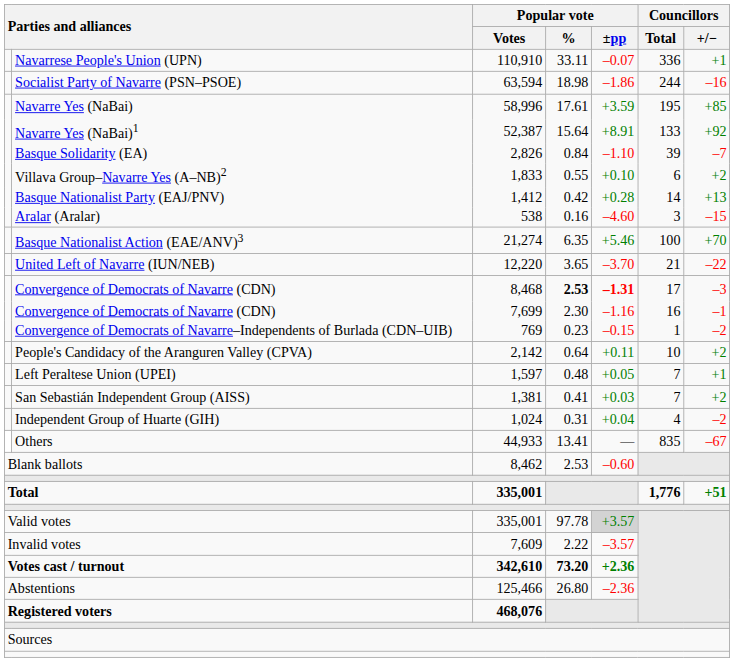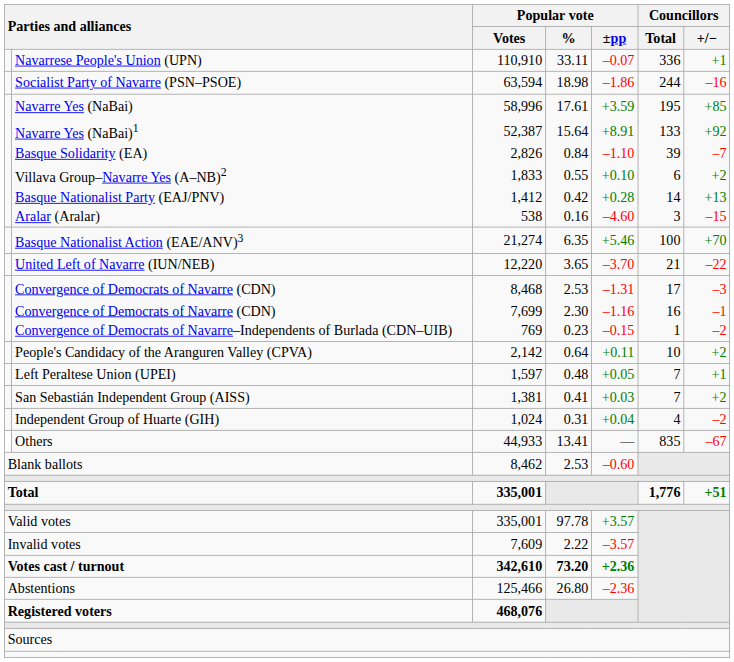(576, 288) bold -> (576, 288) normal
(619, 288) bold -> (619, 288) normal
(618, 521) lightgrey background -> (618, 521) no background
